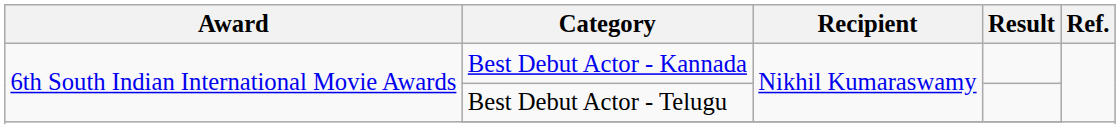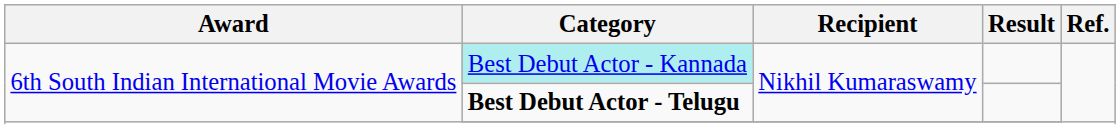(607, 63) no background -> (607, 63) paleturquoise background
(597, 102) normal -> (604, 102) bold
